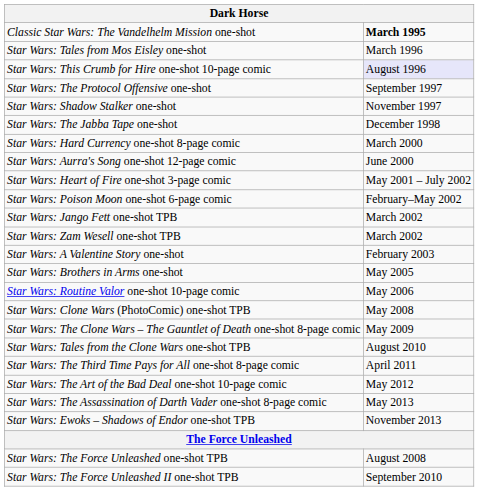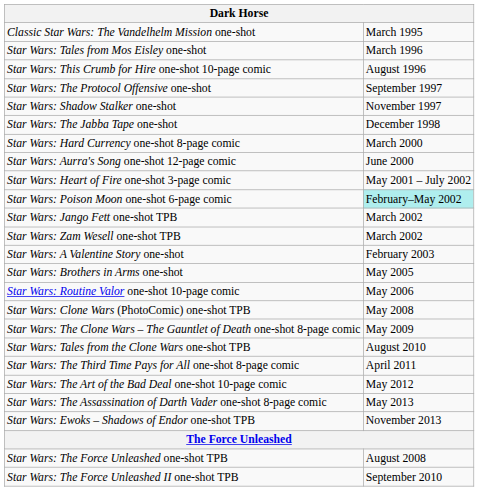(396, 32) bold -> (394, 32) normal
(396, 69) lavender background -> (396, 69) no background
(414, 198) no background -> (414, 198) paleturquoise background
